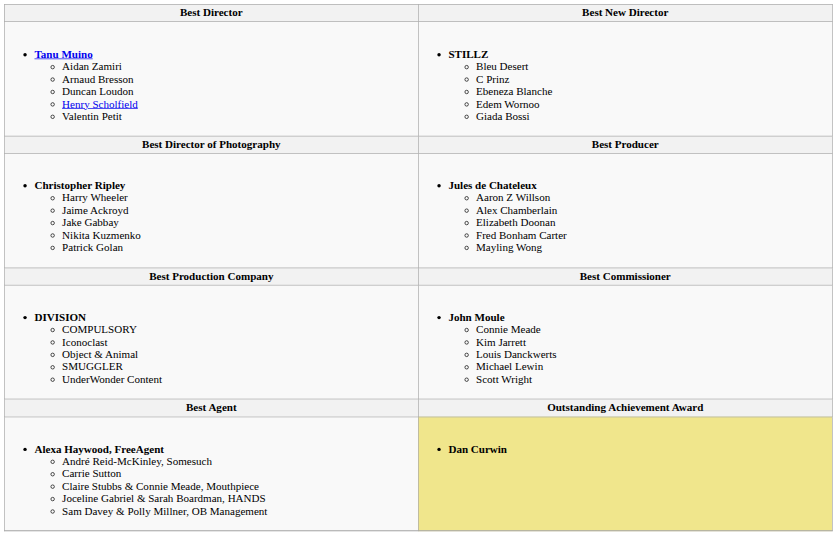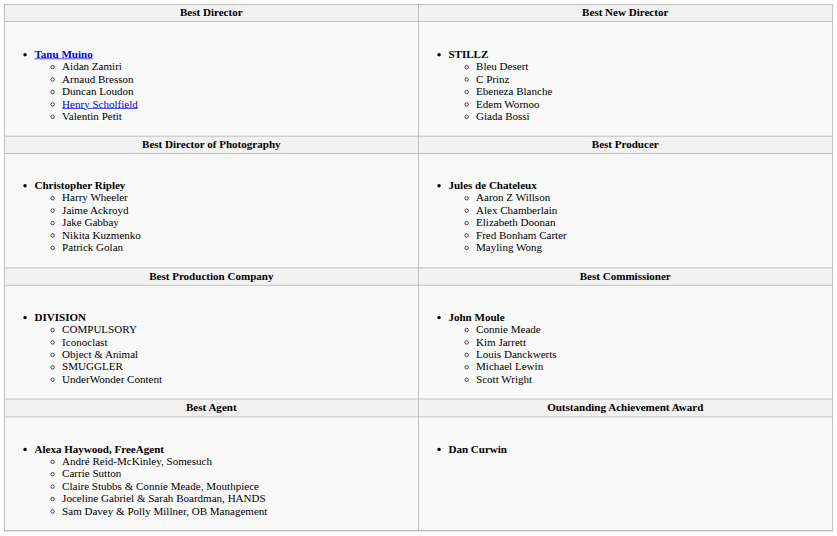(625, 449) khaki background -> (625, 449) no background
